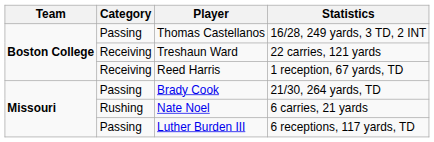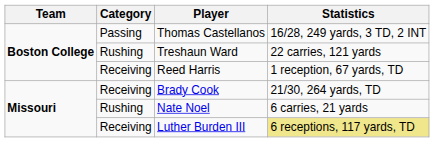(126, 52) Receiving -> (121, 52) Rushing
(121, 89) Passing -> (126, 89) Receiving
(121, 127) Passing -> (126, 127) Receiving
(343, 127) no background -> (343, 127) khaki background
